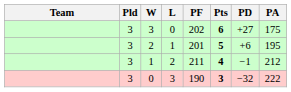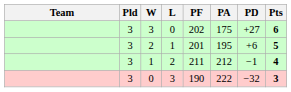columns swapped: (273, 12) <-> (221, 12)
